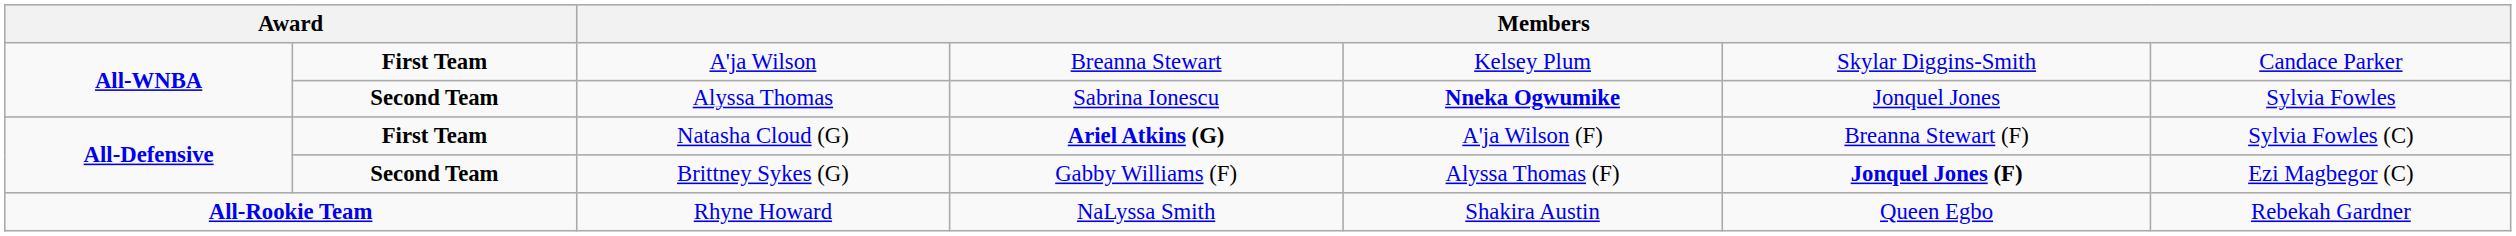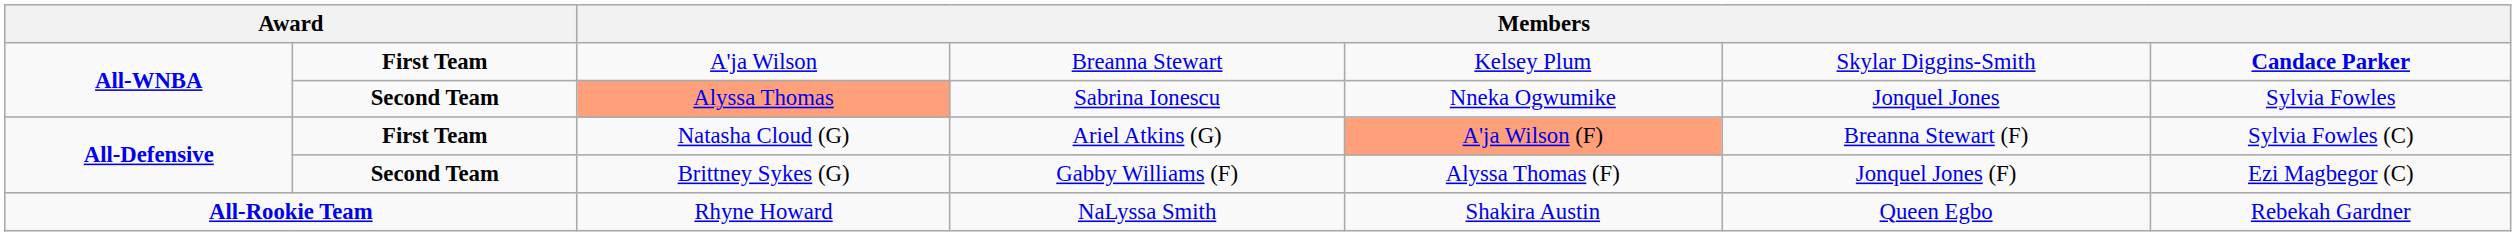(2331, 61) normal -> (2331, 61) bold
(763, 98) no background -> (764, 98) lightsalmon background
(1533, 98) bold -> (1533, 98) normal
(1146, 136) bold -> (1147, 136) normal
(1533, 136) no background -> (1533, 136) lightsalmon background
(1937, 173) bold -> (1936, 173) normal
